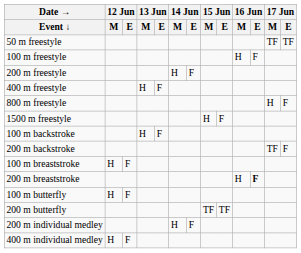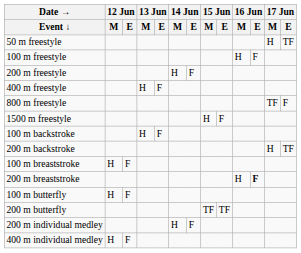(272, 42) TF -> (270, 42) H
(270, 103) H -> (272, 103) TF
(272, 149) TF -> (270, 149) H
(285, 149) F -> (288, 149) TF
